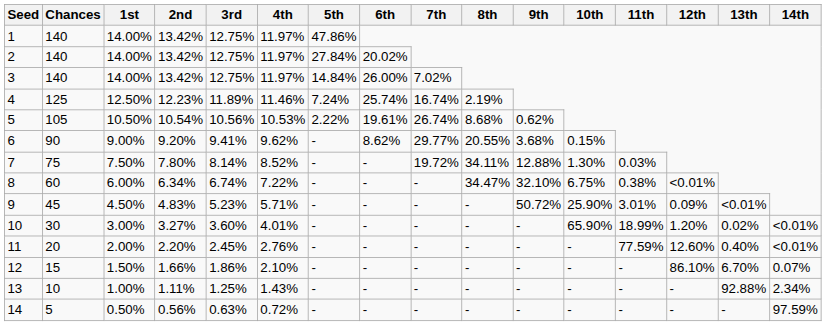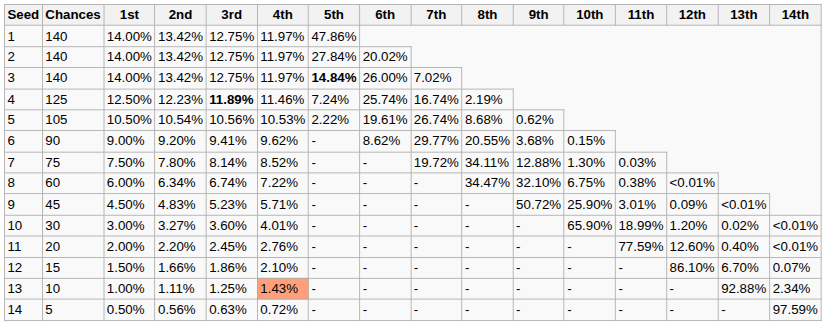(334, 78) normal -> (334, 78) bold
(231, 99) normal -> (231, 99) bold
(279, 288) no background -> (279, 288) lightsalmon background
